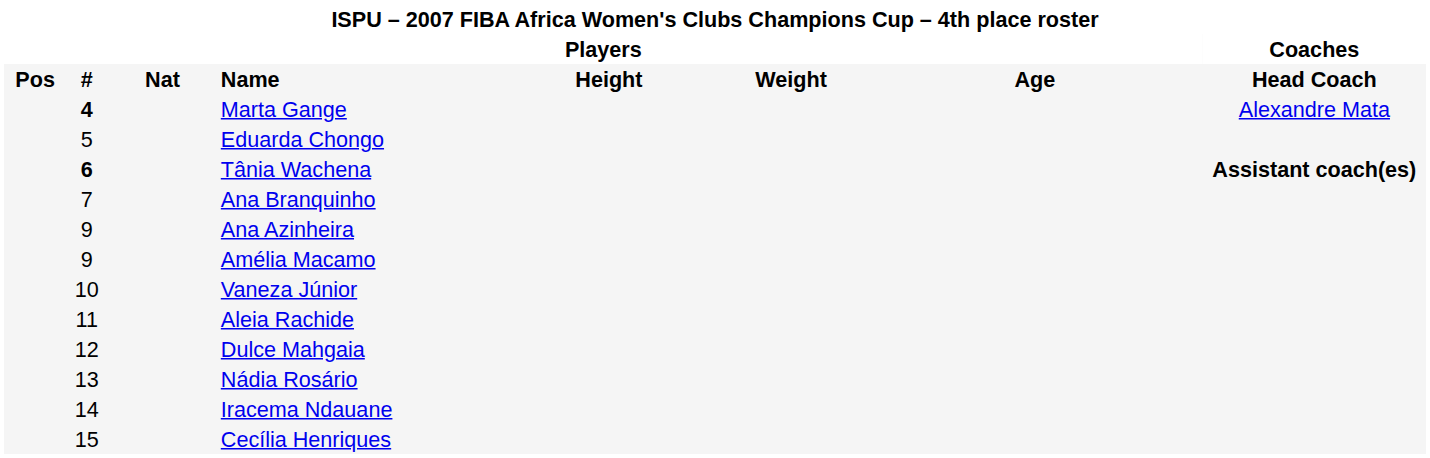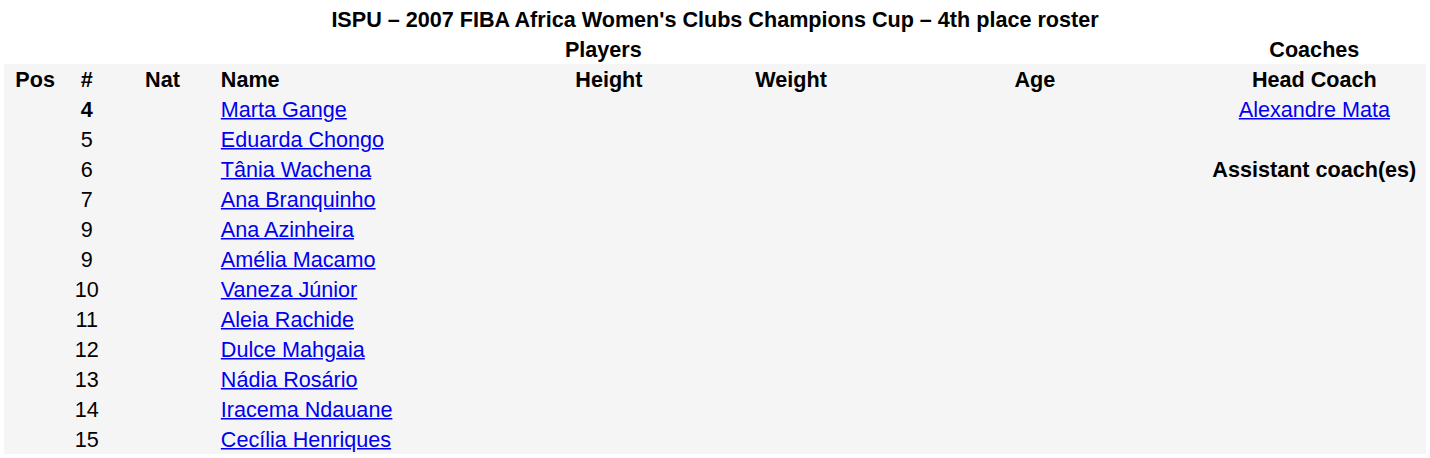(87, 169) bold -> (87, 169) normal
